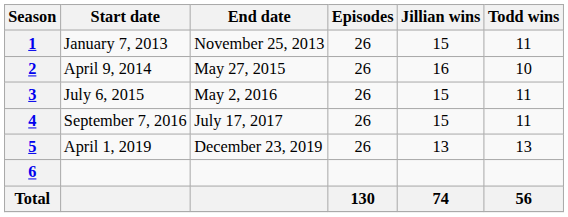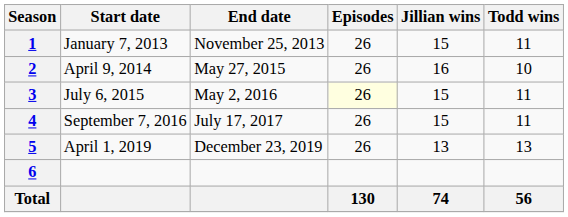(363, 95) no background -> (363, 95) lightyellow background
